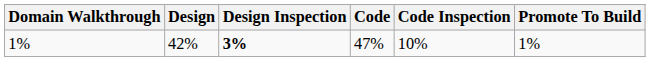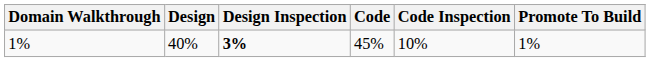(183, 43) 42% -> (183, 43) 40%
(369, 43) 47% -> (369, 43) 45%
